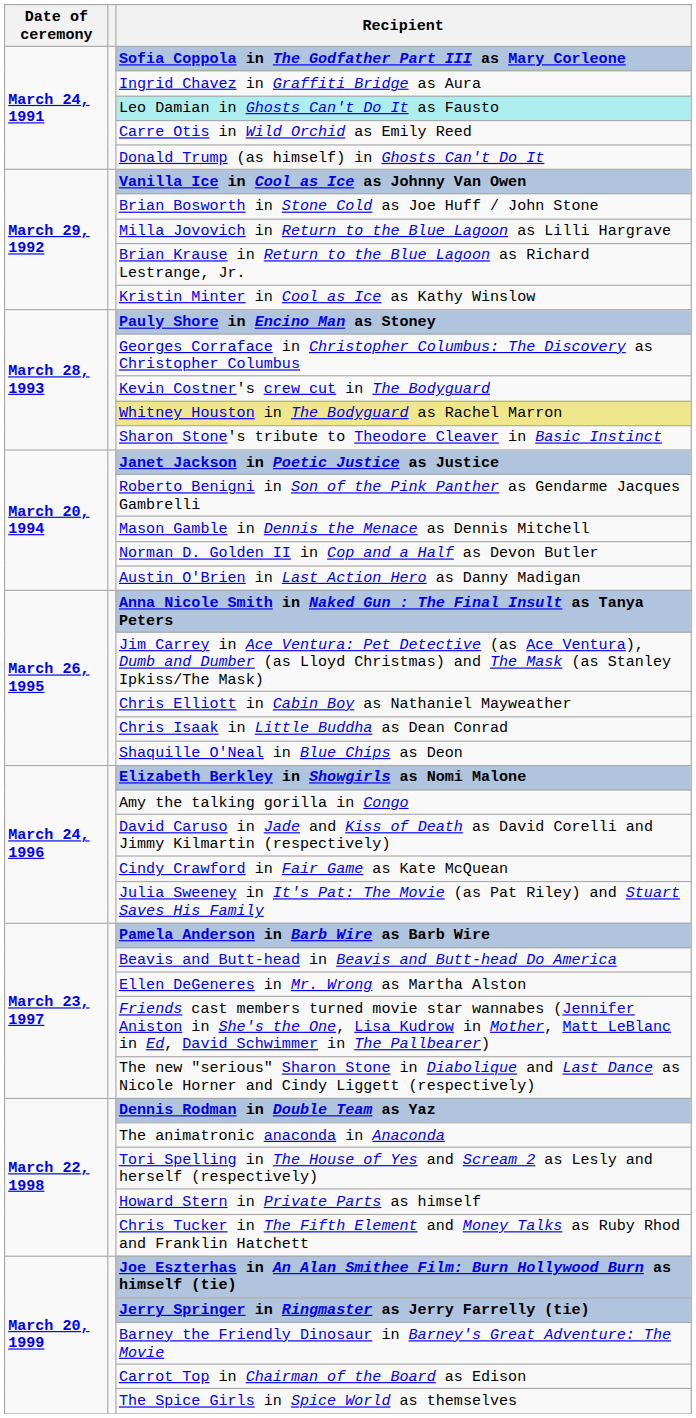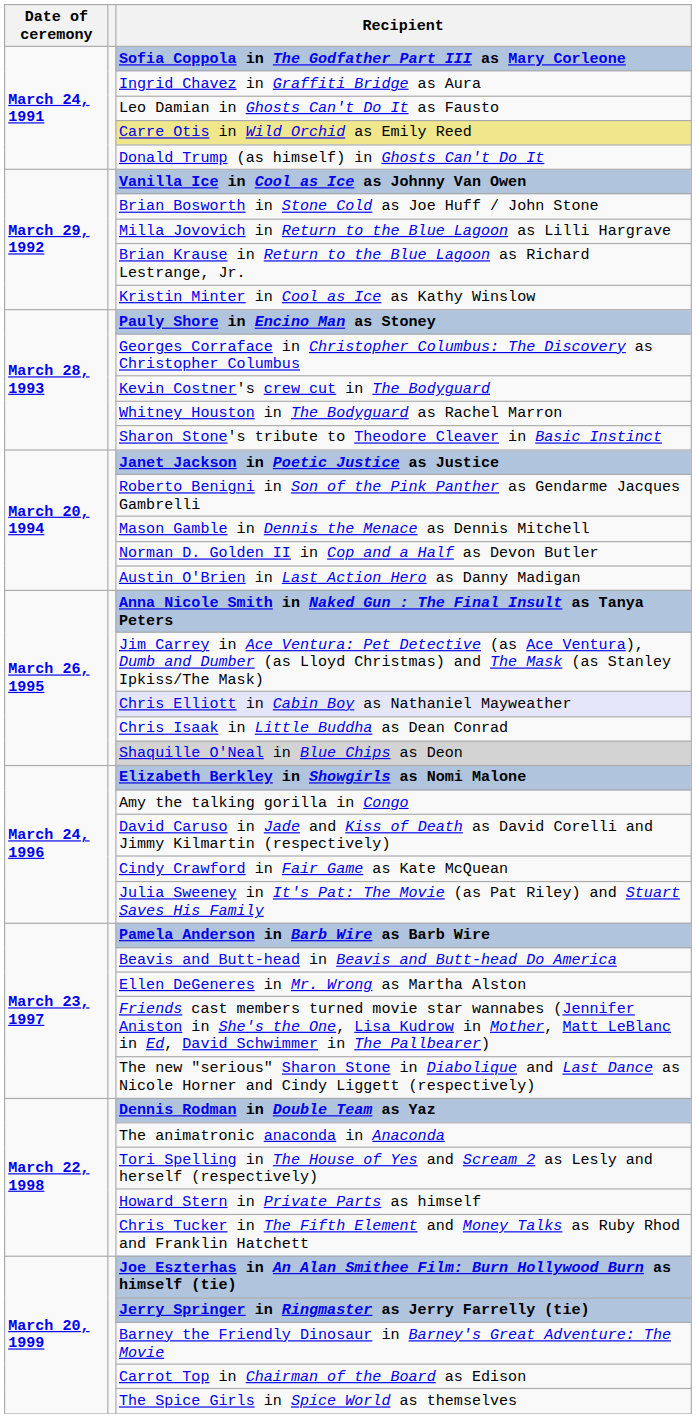(309, 108) paleturquoise background -> (309, 108) no background
(295, 133) no background -> (295, 133) khaki background
(341, 413) khaki background -> (341, 413) no background
(345, 704) no background -> (345, 704) lavender background
(291, 753) no background -> (291, 753) lightgrey background
